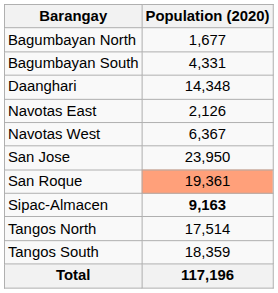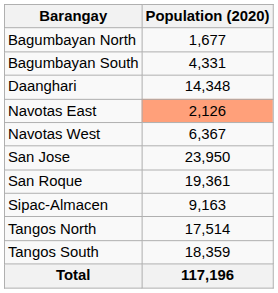(207, 110) no background -> (207, 110) lightsalmon background
(207, 181) lightsalmon background -> (207, 181) no background
(207, 205) bold -> (207, 205) normal
